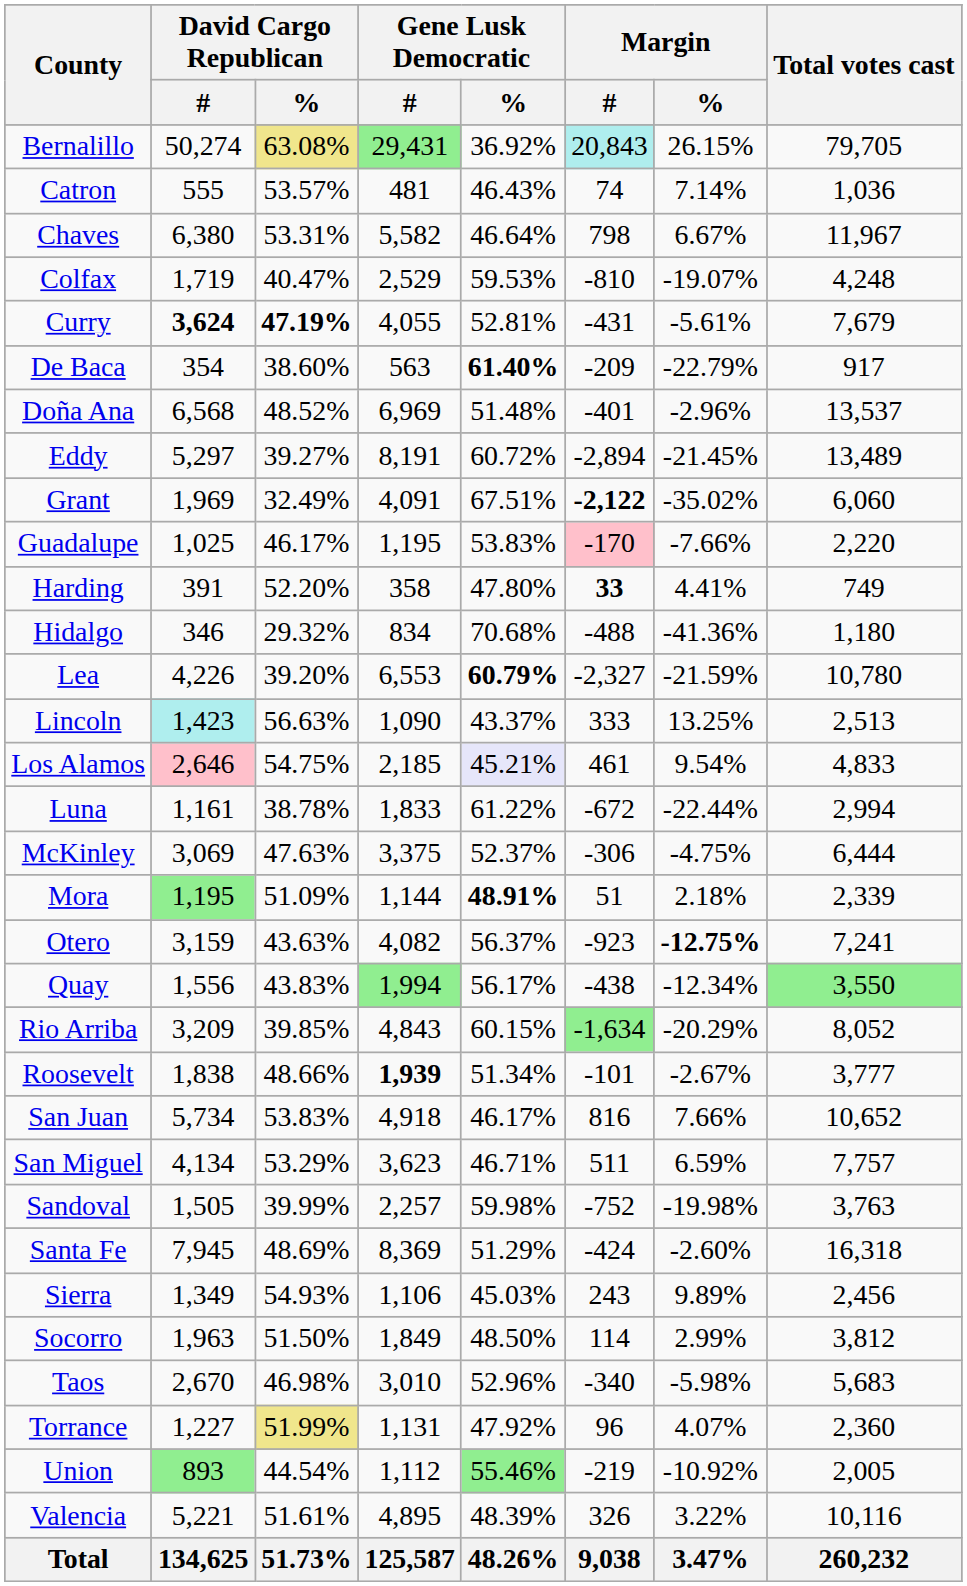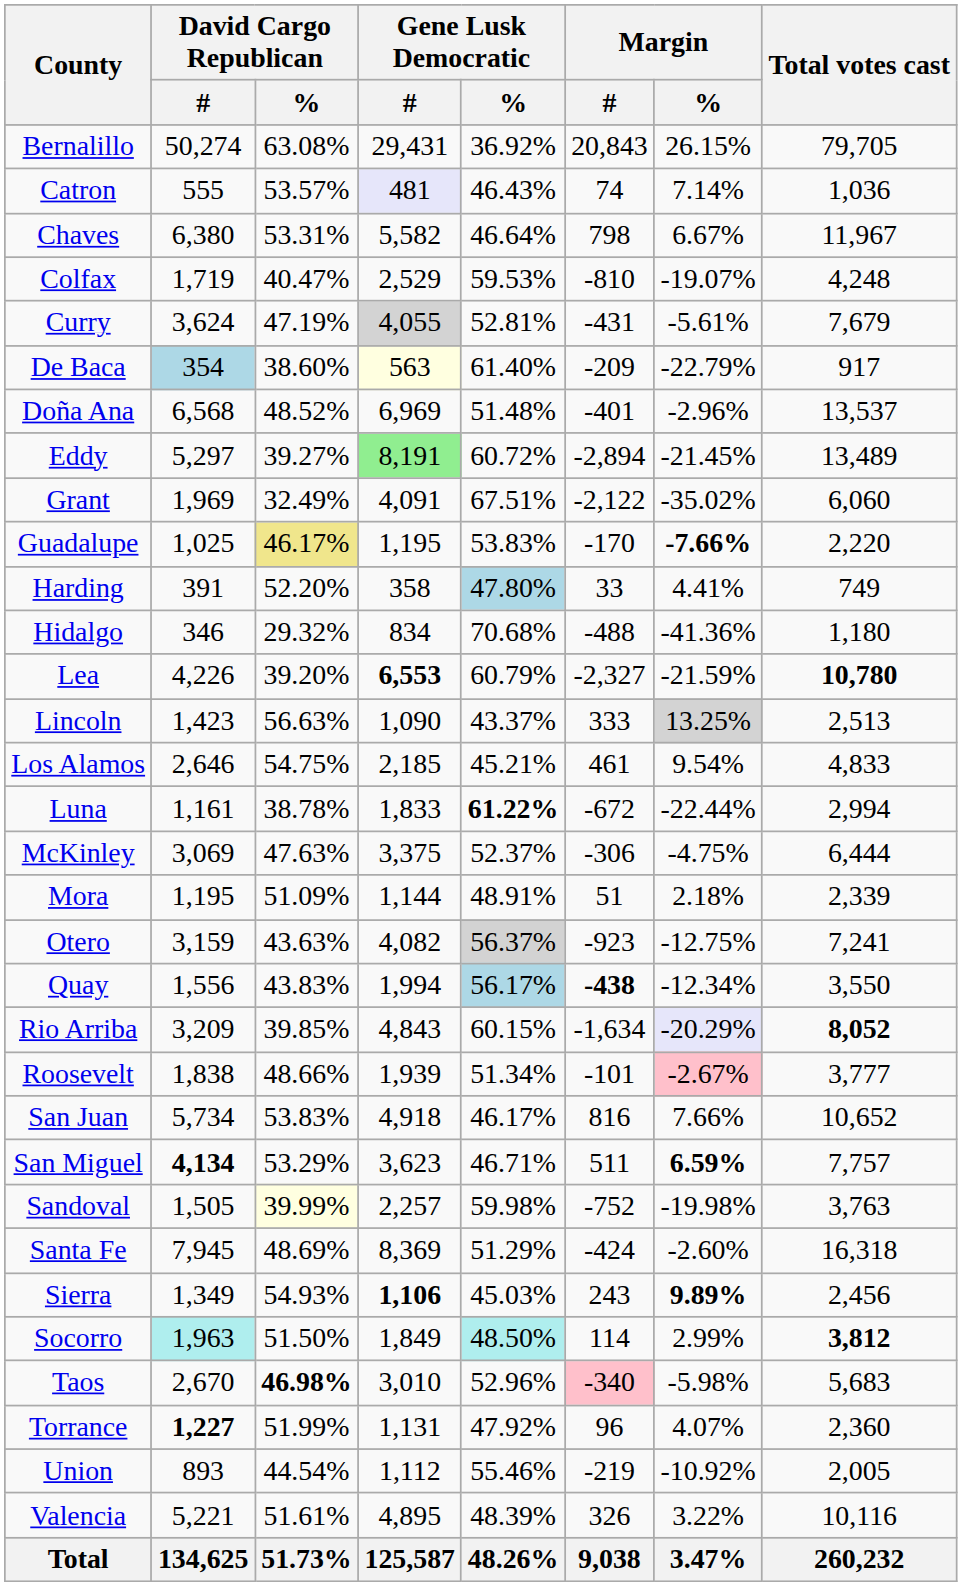(306, 146) khaki background -> (306, 146) no background
(410, 146) lightgreen background -> (410, 146) no background
(609, 146) paleturquoise background -> (609, 146) no background
(410, 190) no background -> (410, 190) lavender background
(203, 322) bold -> (203, 322) normal
(306, 322) bold -> (306, 322) normal
(410, 322) no background -> (410, 322) lightgrey background
(203, 366) no background -> (203, 366) lightblue background
(410, 366) no background -> (410, 366) lightyellow background
(513, 366) bold -> (513, 366) normal
(410, 455) no background -> (410, 455) lightgreen background
(609, 499) bold -> (609, 499) normal
(306, 543) no background -> (306, 543) khaki background
(609, 543) pink background -> (609, 543) no background
(710, 543) normal -> (708, 543) bold
(513, 587) no background -> (513, 587) lightblue background
(609, 587) bold -> (609, 587) normal
(410, 676) normal -> (410, 676) bold
(513, 676) bold -> (513, 676) normal
(864, 676) normal -> (859, 676) bold
(203, 720) paleturquoise background -> (203, 720) no background
(710, 720) no background -> (708, 720) lightgrey background
(203, 764) pink background -> (203, 764) no background
(513, 764) lavender background -> (513, 764) no background
(513, 808) normal -> (513, 808) bold
(203, 896) lightgreen background -> (203, 896) no background
(513, 896) bold -> (513, 896) normal
(513, 940) no background -> (513, 940) lightgrey background
(710, 940) bold -> (708, 940) normal
(410, 985) lightgreen background -> (410, 985) no background
(513, 985) no background -> (513, 985) lightblue background
(609, 985) normal -> (609, 985) bold
(864, 985) lightgreen background -> (859, 985) no background
(609, 1029) lightgreen background -> (609, 1029) no background
(710, 1029) no background -> (708, 1029) lavender background
(864, 1029) normal -> (859, 1029) bold
(410, 1073) bold -> (410, 1073) normal
(710, 1073) no background -> (708, 1073) pink background
(203, 1161) normal -> (203, 1161) bold
(710, 1161) normal -> (708, 1161) bold
(306, 1205) no background -> (306, 1205) lightyellow background
(410, 1294) normal -> (410, 1294) bold
(710, 1294) normal -> (708, 1294) bold
(203, 1338) no background -> (203, 1338) paleturquoise background
(513, 1338) no background -> (513, 1338) paleturquoise background
(864, 1338) normal -> (859, 1338) bold
(306, 1382) normal -> (306, 1382) bold
(609, 1382) no background -> (609, 1382) pink background
(203, 1426) normal -> (203, 1426) bold
(306, 1426) khaki background -> (306, 1426) no background
(203, 1470) lightgreen background -> (203, 1470) no background
(513, 1470) lightgreen background -> (513, 1470) no background
